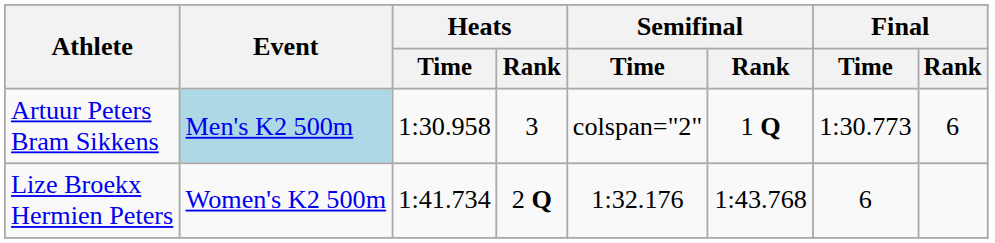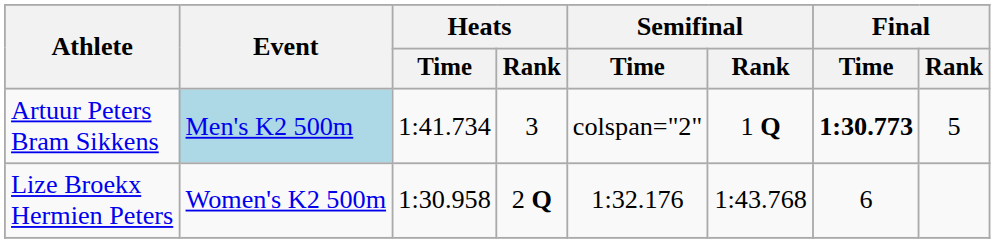(445, 126) 1:30.958 -> (445, 126) 1:41.734
(865, 126) normal -> (866, 126) bold
(953, 126) 6 -> (954, 126) 5
(445, 200) 1:41.734 -> (445, 200) 1:30.958
